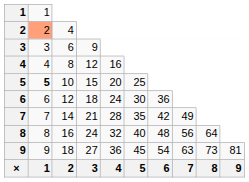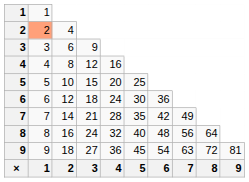(47, 82) bold -> (47, 82) normal
(211, 151) 73 -> (211, 151) 72
